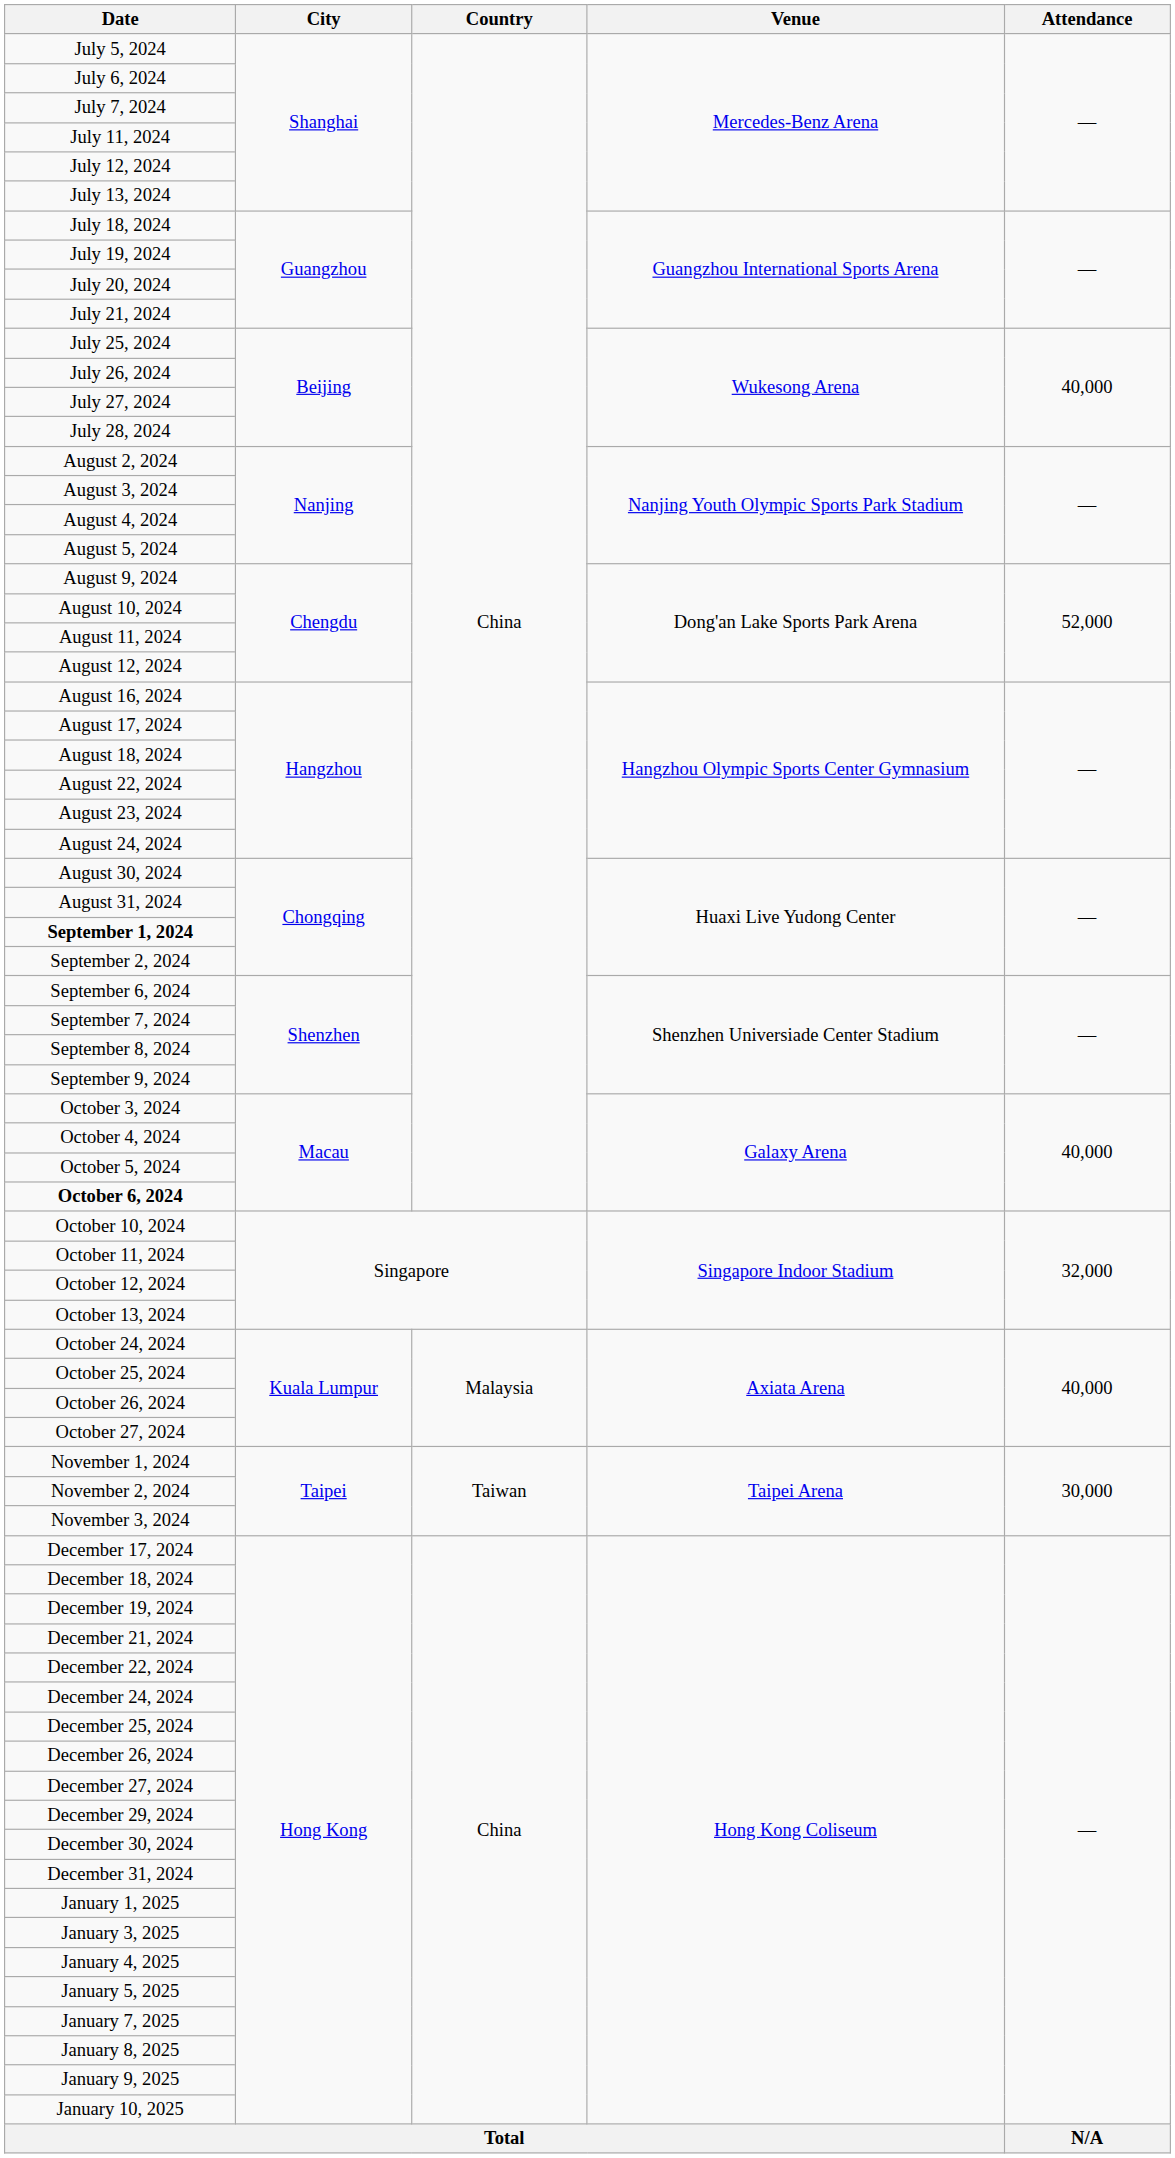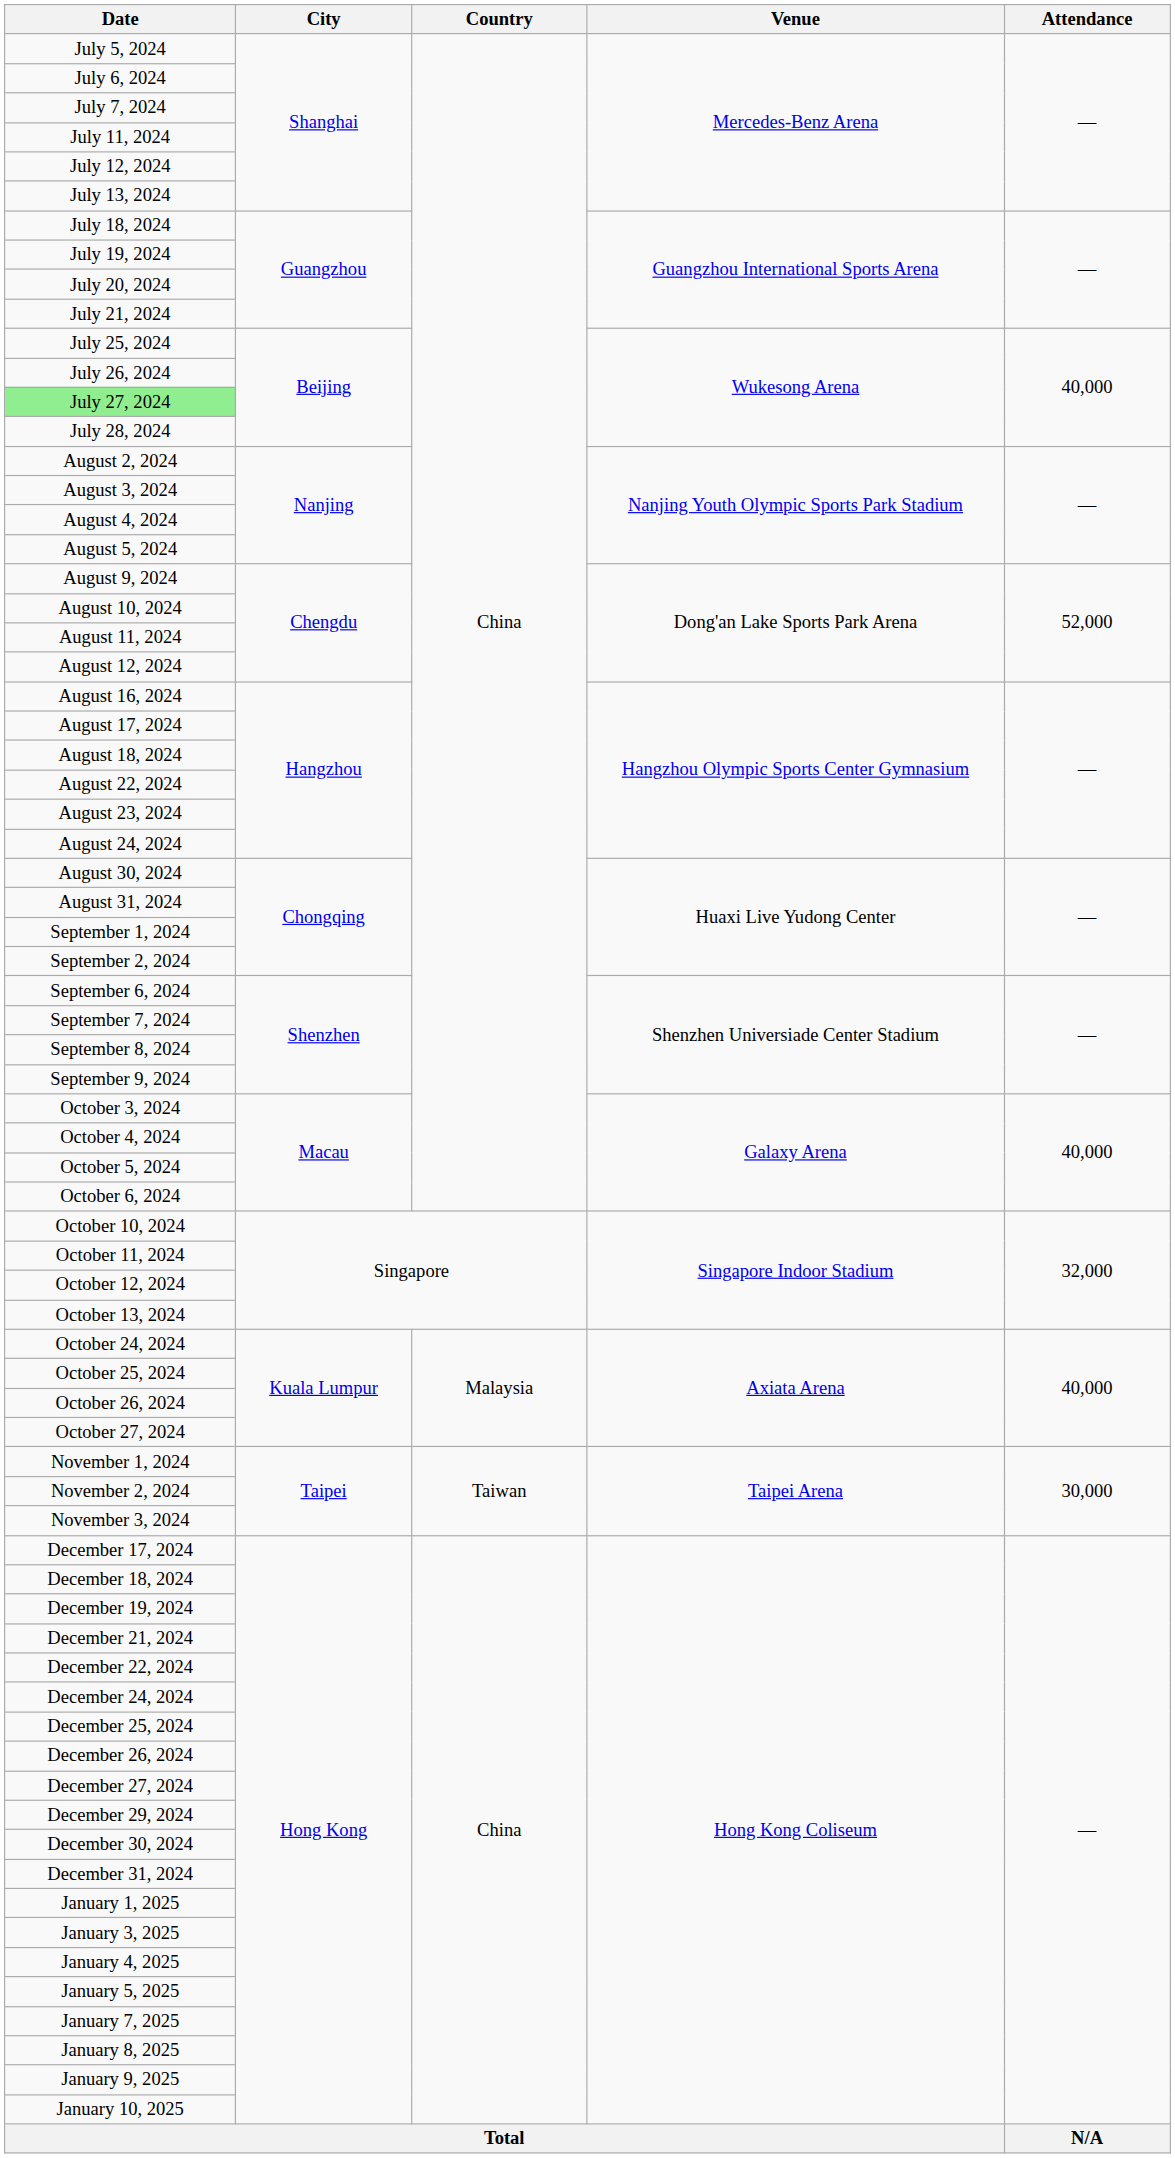(120, 401) no background -> (120, 401) lightgreen background
(120, 931) bold -> (120, 931) normal
(120, 1196) bold -> (120, 1196) normal
